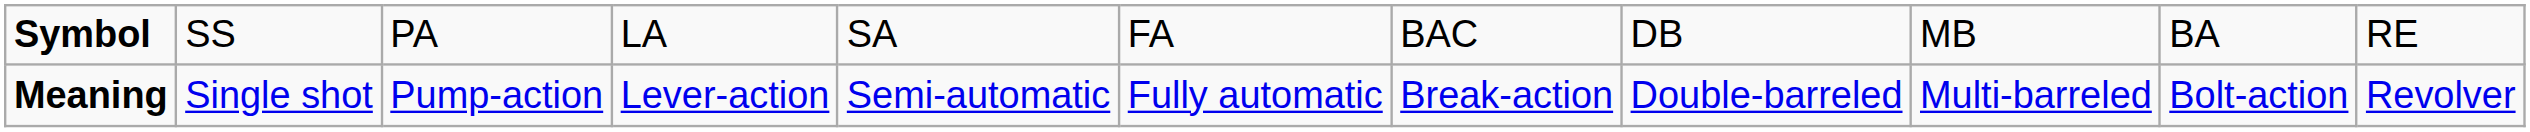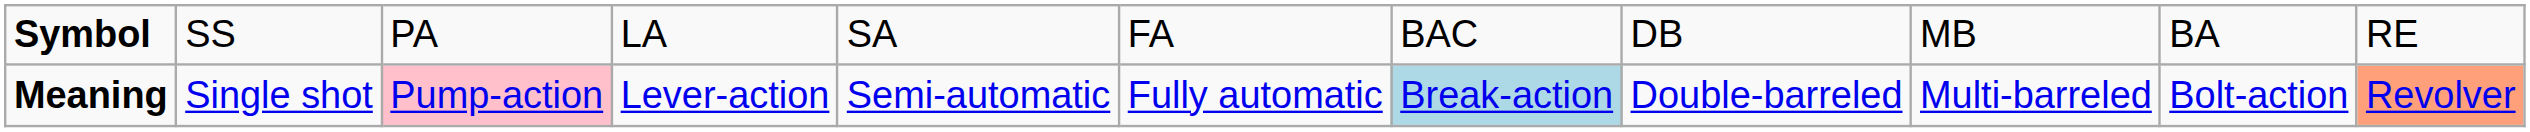(497, 94) no background -> (497, 94) pink background
(1507, 94) no background -> (1507, 94) lightblue background
(2441, 94) no background -> (2441, 94) lightsalmon background
